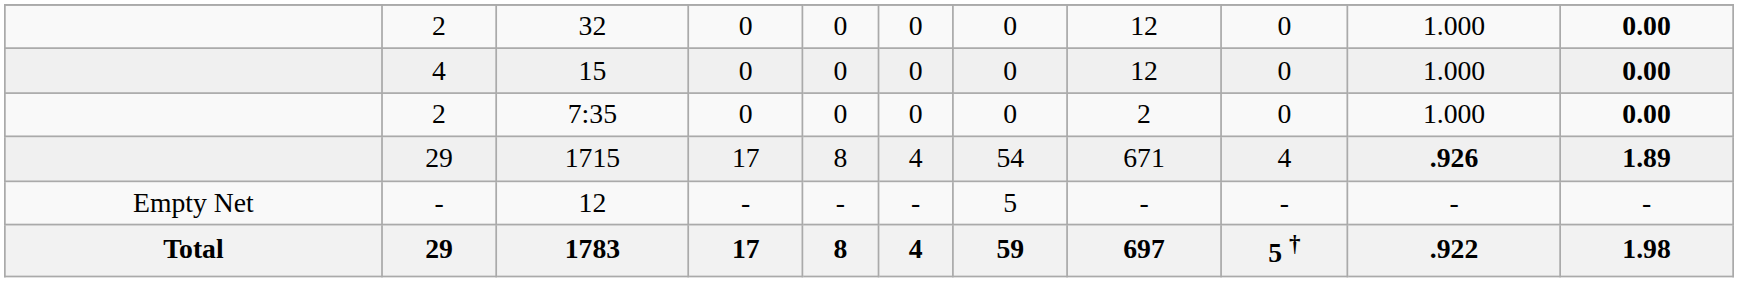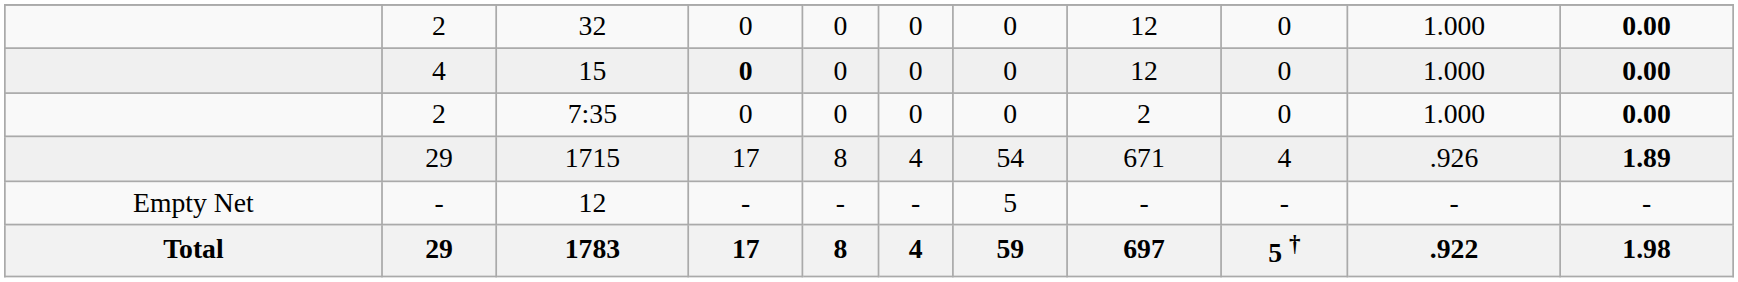(746, 70) normal -> (746, 70) bold
(1454, 158) bold -> (1454, 158) normal
